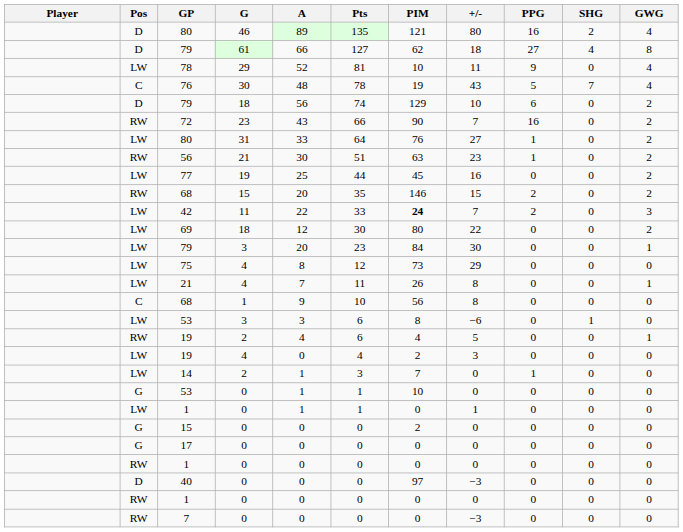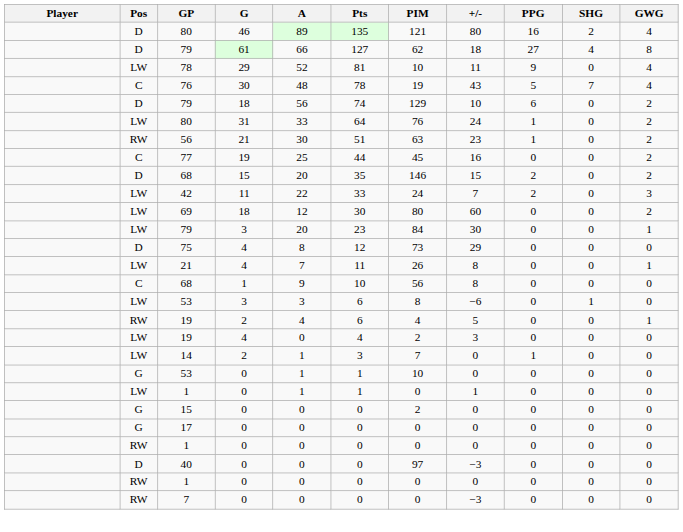- row: (186, 121)
(475, 139) 27 -> (475, 121) 24
(139, 175) LW -> (139, 157) C
(139, 193) RW -> (139, 175) D
(418, 211) bold -> (418, 193) normal
(475, 229) 22 -> (475, 211) 60
(139, 265) LW -> (139, 247) D
